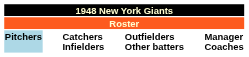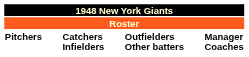(23, 36) lightblue background -> (23, 36) no background
